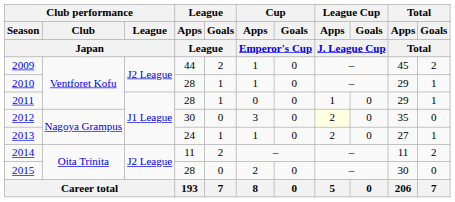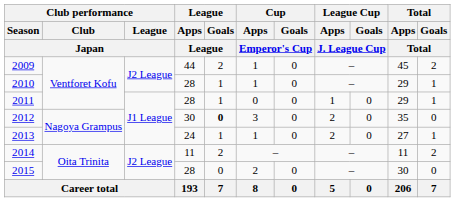(220, 118) normal -> (220, 118) bold
(332, 118) lightyellow background -> (332, 118) no background
